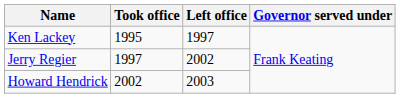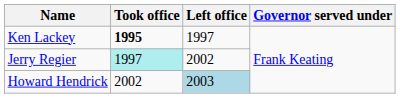(128, 37) normal -> (128, 37) bold
(128, 59) no background -> (128, 59) paleturquoise background
(200, 81) no background -> (200, 81) lightblue background
